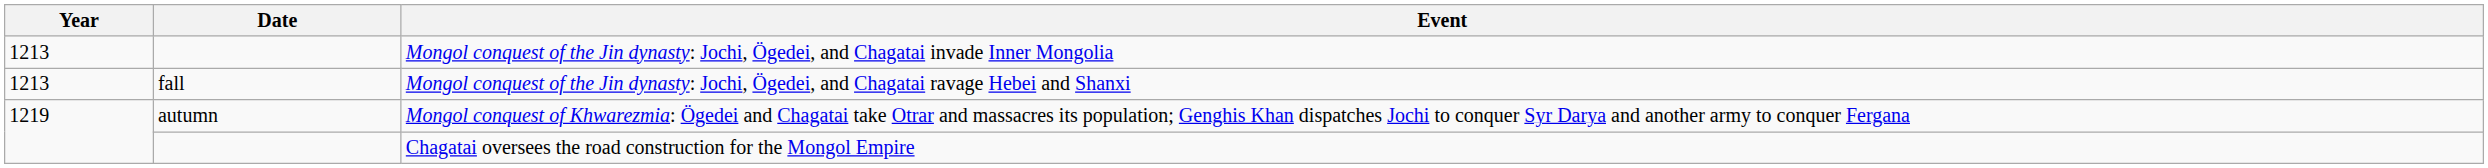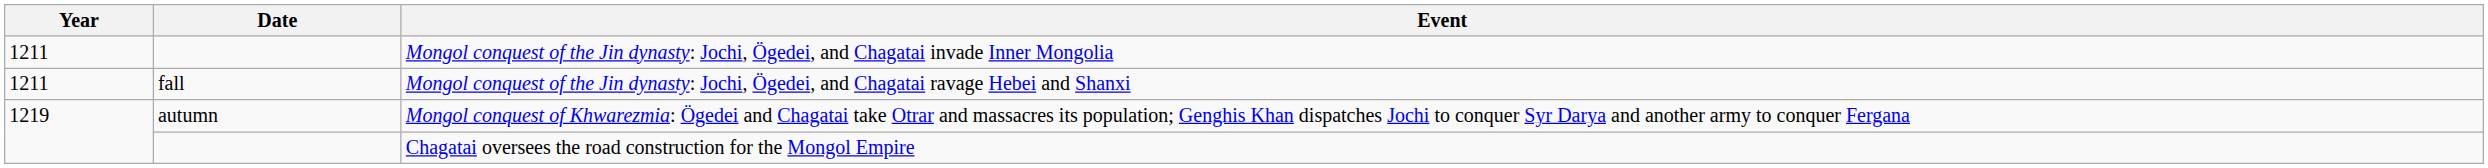(29, 52) 1213 -> (29, 52) 1211
(29, 83) 1213 -> (29, 83) 1211
